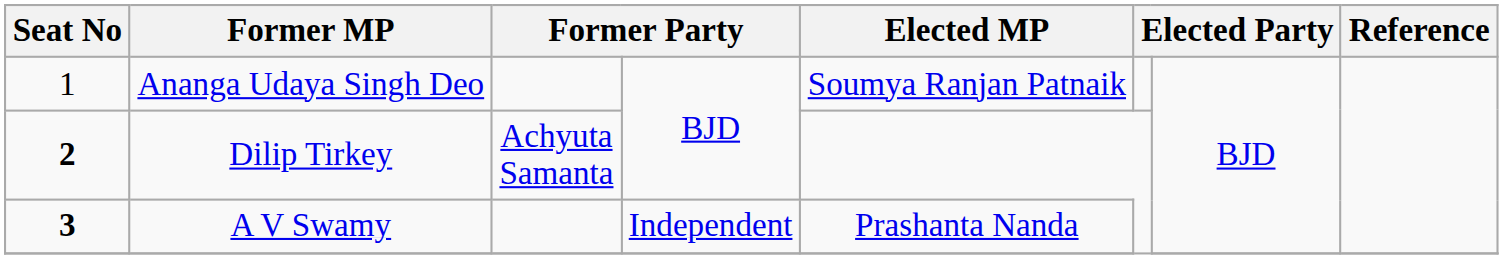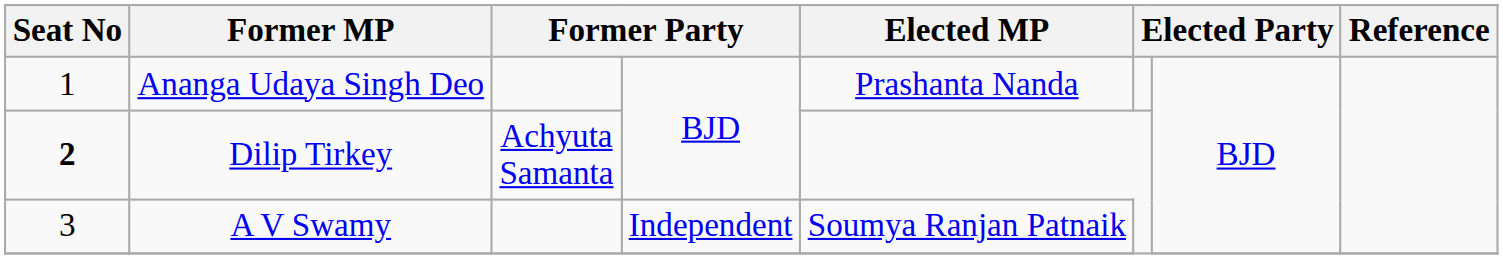(967, 83) Soumya Ranjan Patnaik -> (967, 83) Prashanta Nanda
(67, 225) bold -> (67, 225) normal
(967, 225) Prashanta Nanda -> (967, 225) Soumya Ranjan Patnaik
